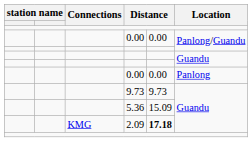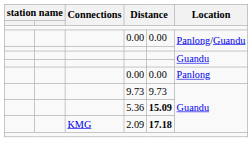(160, 107) normal -> (160, 107) bold
